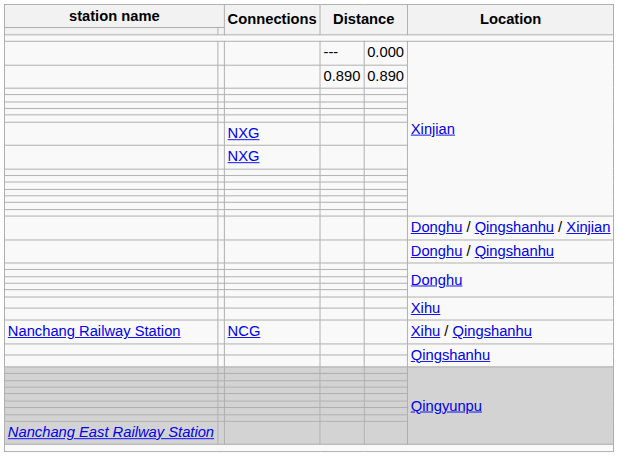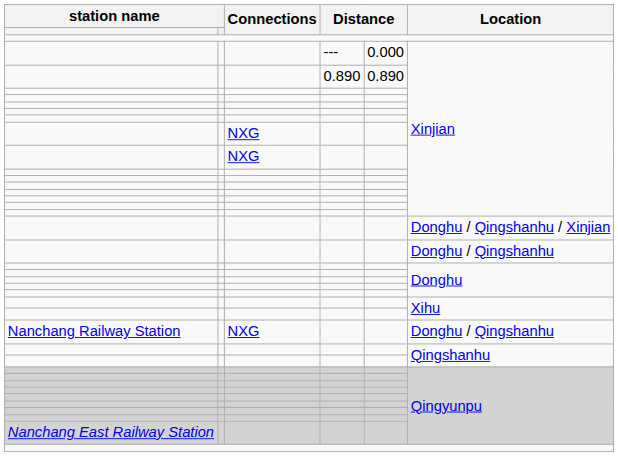(244, 331) NCG -> (244, 331) NXG
(471, 331) Xihu / Qingshanhu -> (482, 331) Donghu / Qingshanhu
